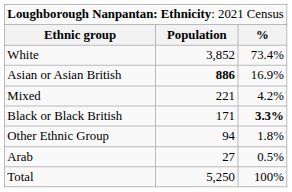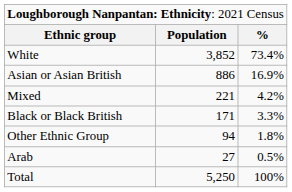(225, 75) bold -> (225, 75) normal
(269, 116) bold -> (270, 116) normal
